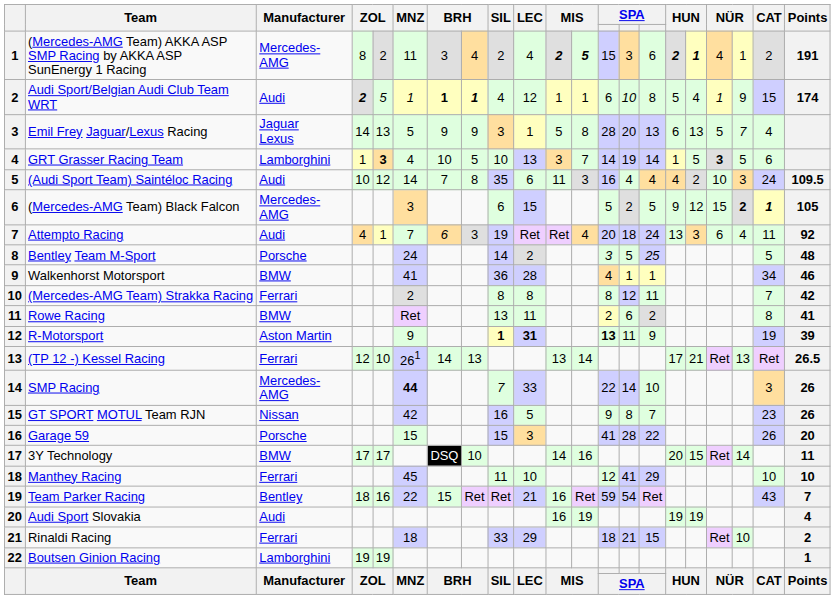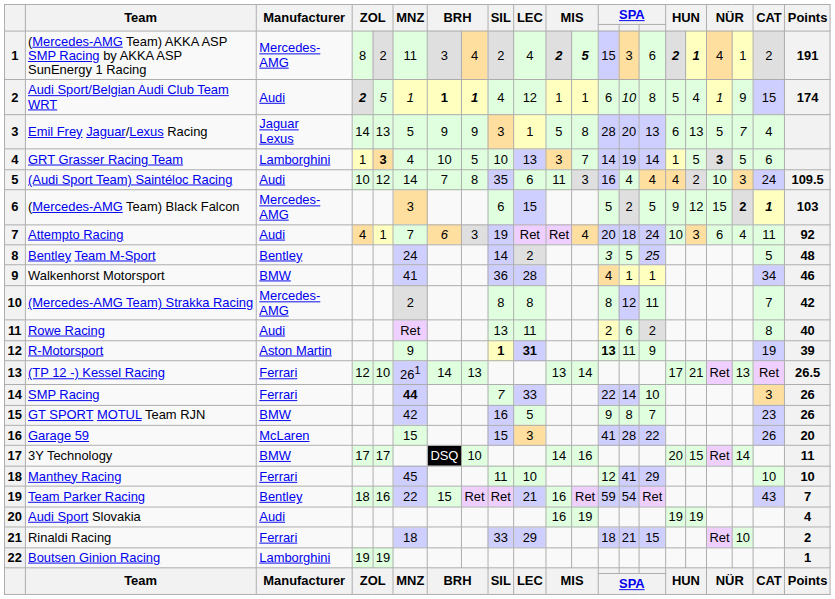(808, 207) 105 -> (808, 207) 103
(676, 234) 13 -> (676, 234) 10
(283, 255) Porsche -> (281, 255) Bentley
(278, 295) Ferrari -> (290, 302) Mercedes-AMG
(275, 316) BMW -> (272, 330) Audi
(808, 316) 41 -> (808, 330) 40
(290, 387) Mercedes-AMG -> (278, 394) Ferrari
(279, 415) Nissan -> (275, 415) BMW
(283, 435) Porsche -> (284, 435) McLaren
